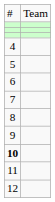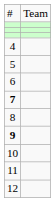(13, 99) normal -> (13, 99) bold
(13, 135) normal -> (13, 135) bold
(13, 153) bold -> (13, 153) normal
